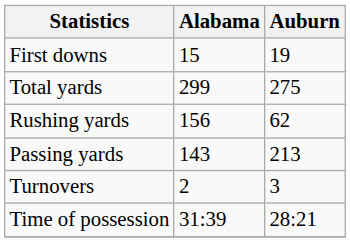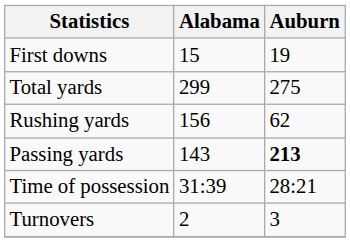(285, 153) normal -> (285, 153) bold
rows swapped: (52, 186) <-> (89, 219)
